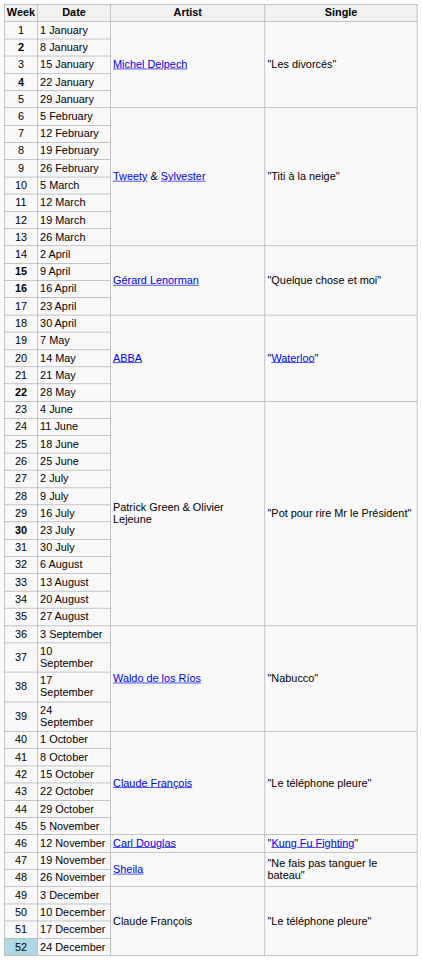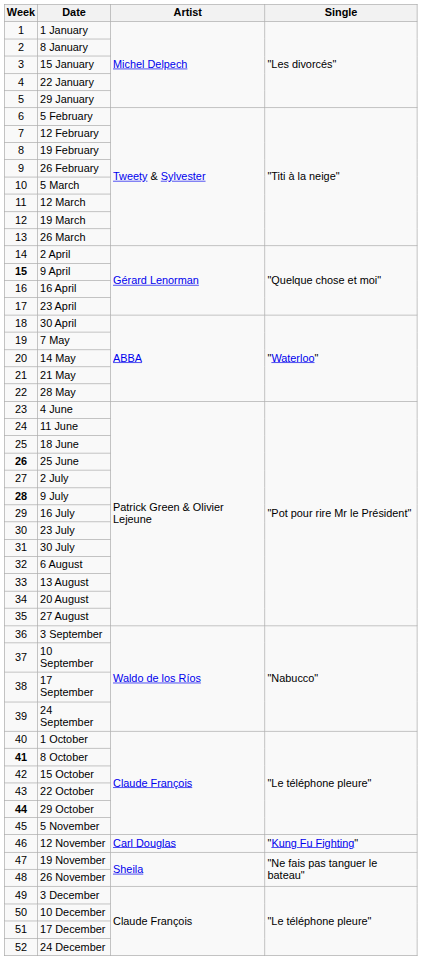(21, 47) bold -> (21, 47) normal
(21, 82) bold -> (21, 82) normal
(21, 289) bold -> (21, 289) normal
(21, 392) bold -> (21, 392) normal
(21, 461) normal -> (21, 461) bold
(21, 496) normal -> (21, 496) bold
(21, 530) bold -> (21, 530) normal
(21, 757) normal -> (21, 757) bold
(21, 809) normal -> (21, 809) bold
(21, 947) lightblue background -> (21, 947) no background
